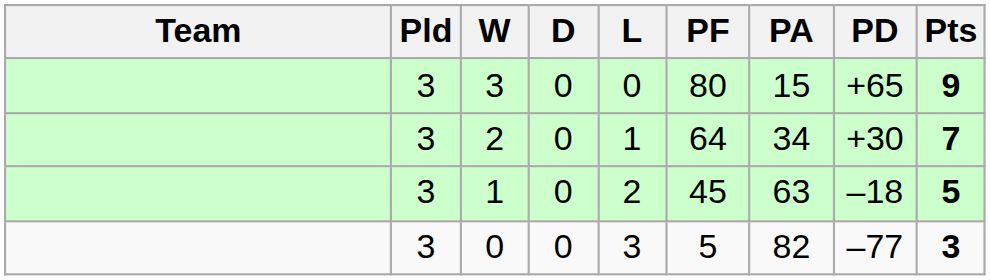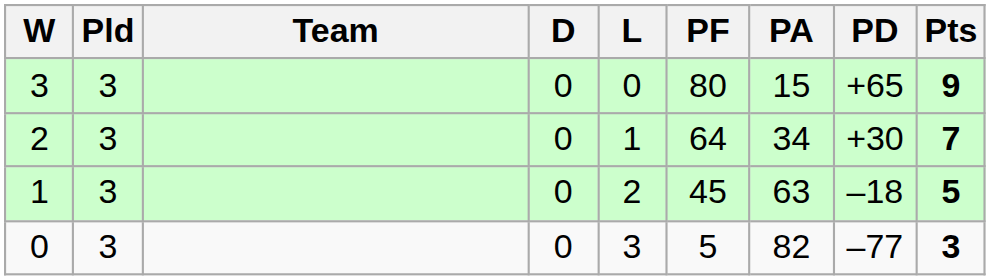columns swapped: (198, 31) <-> (495, 31)
